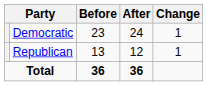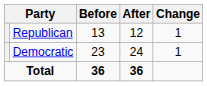rows swapped: (43, 33) <-> (43, 52)
